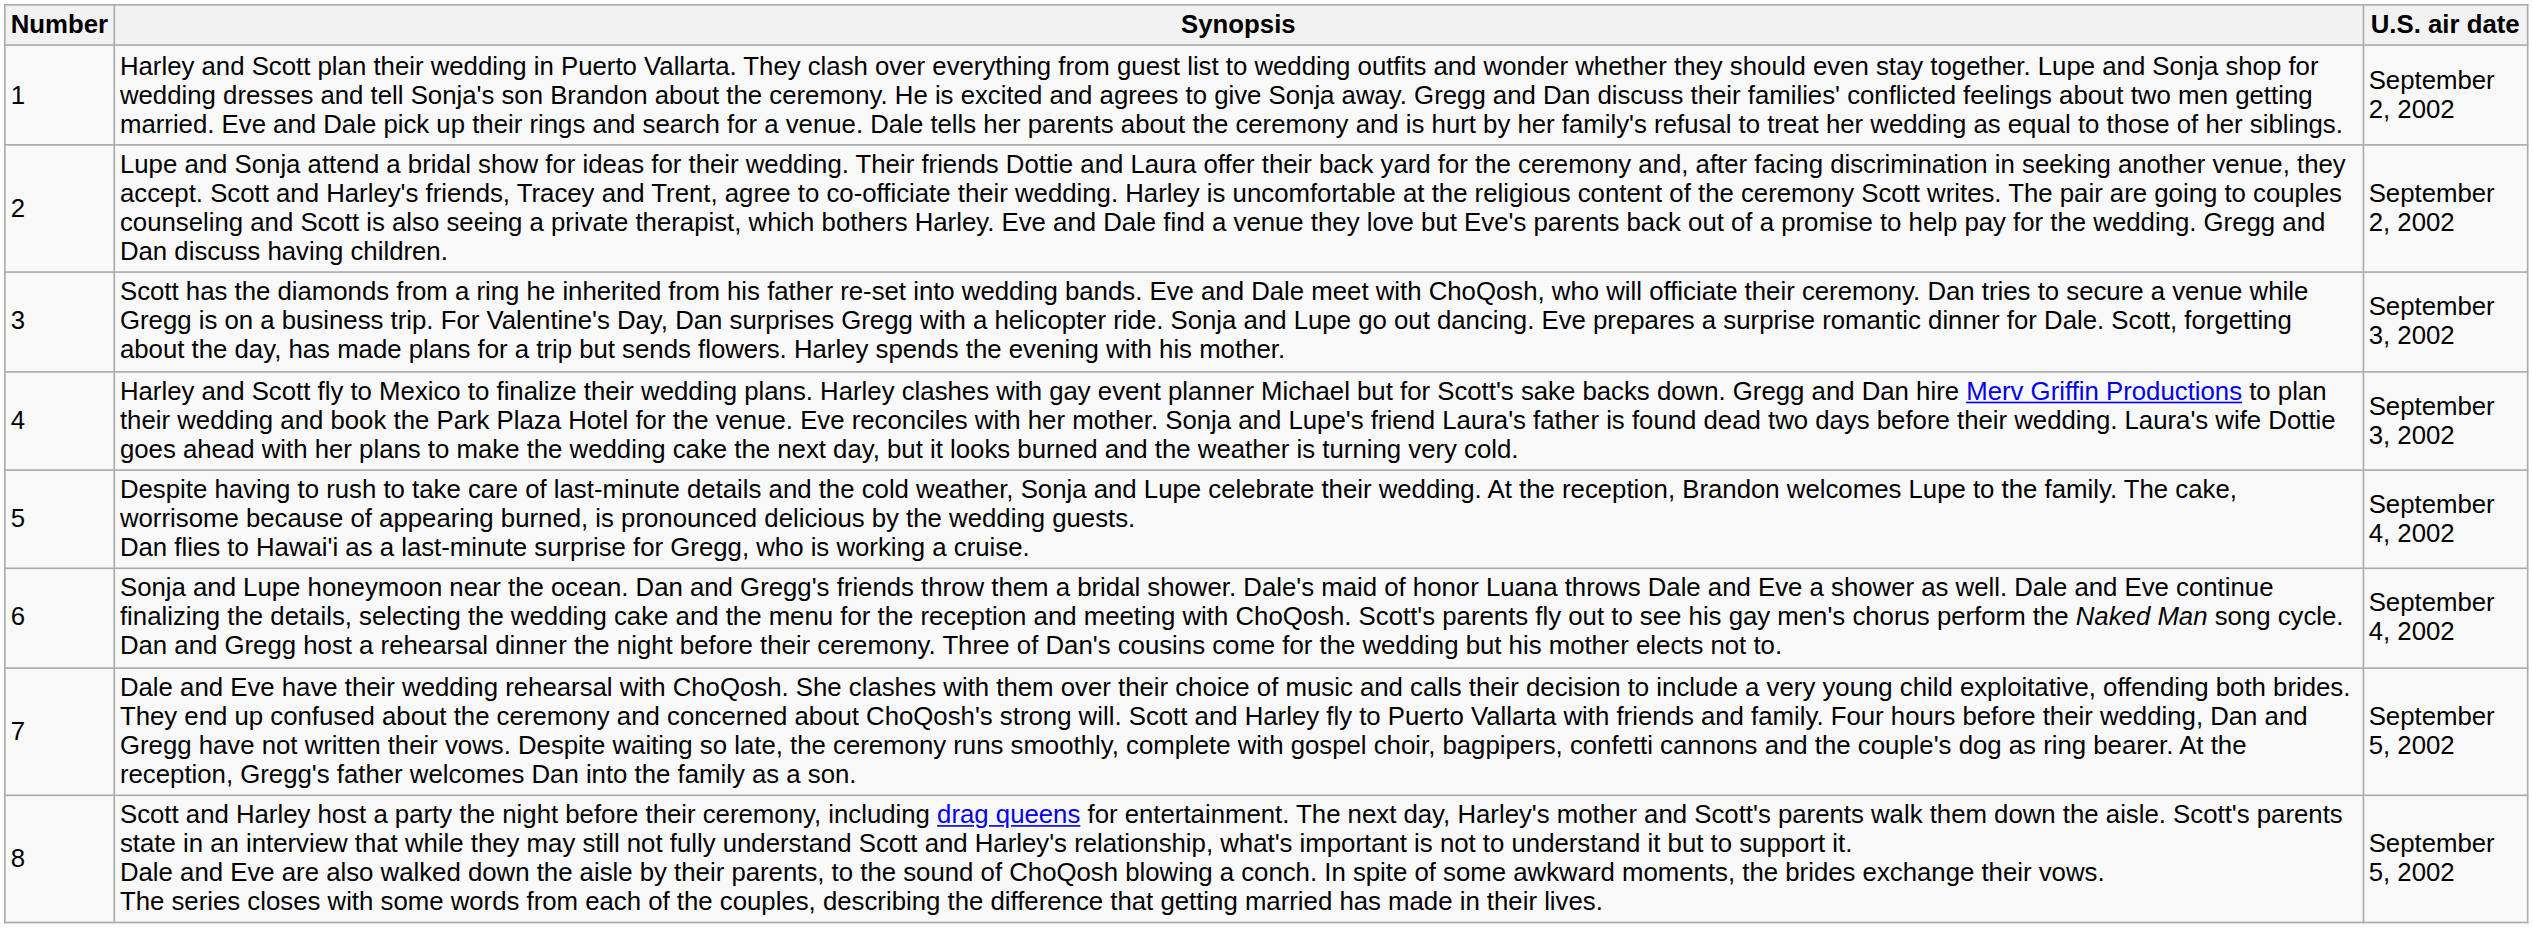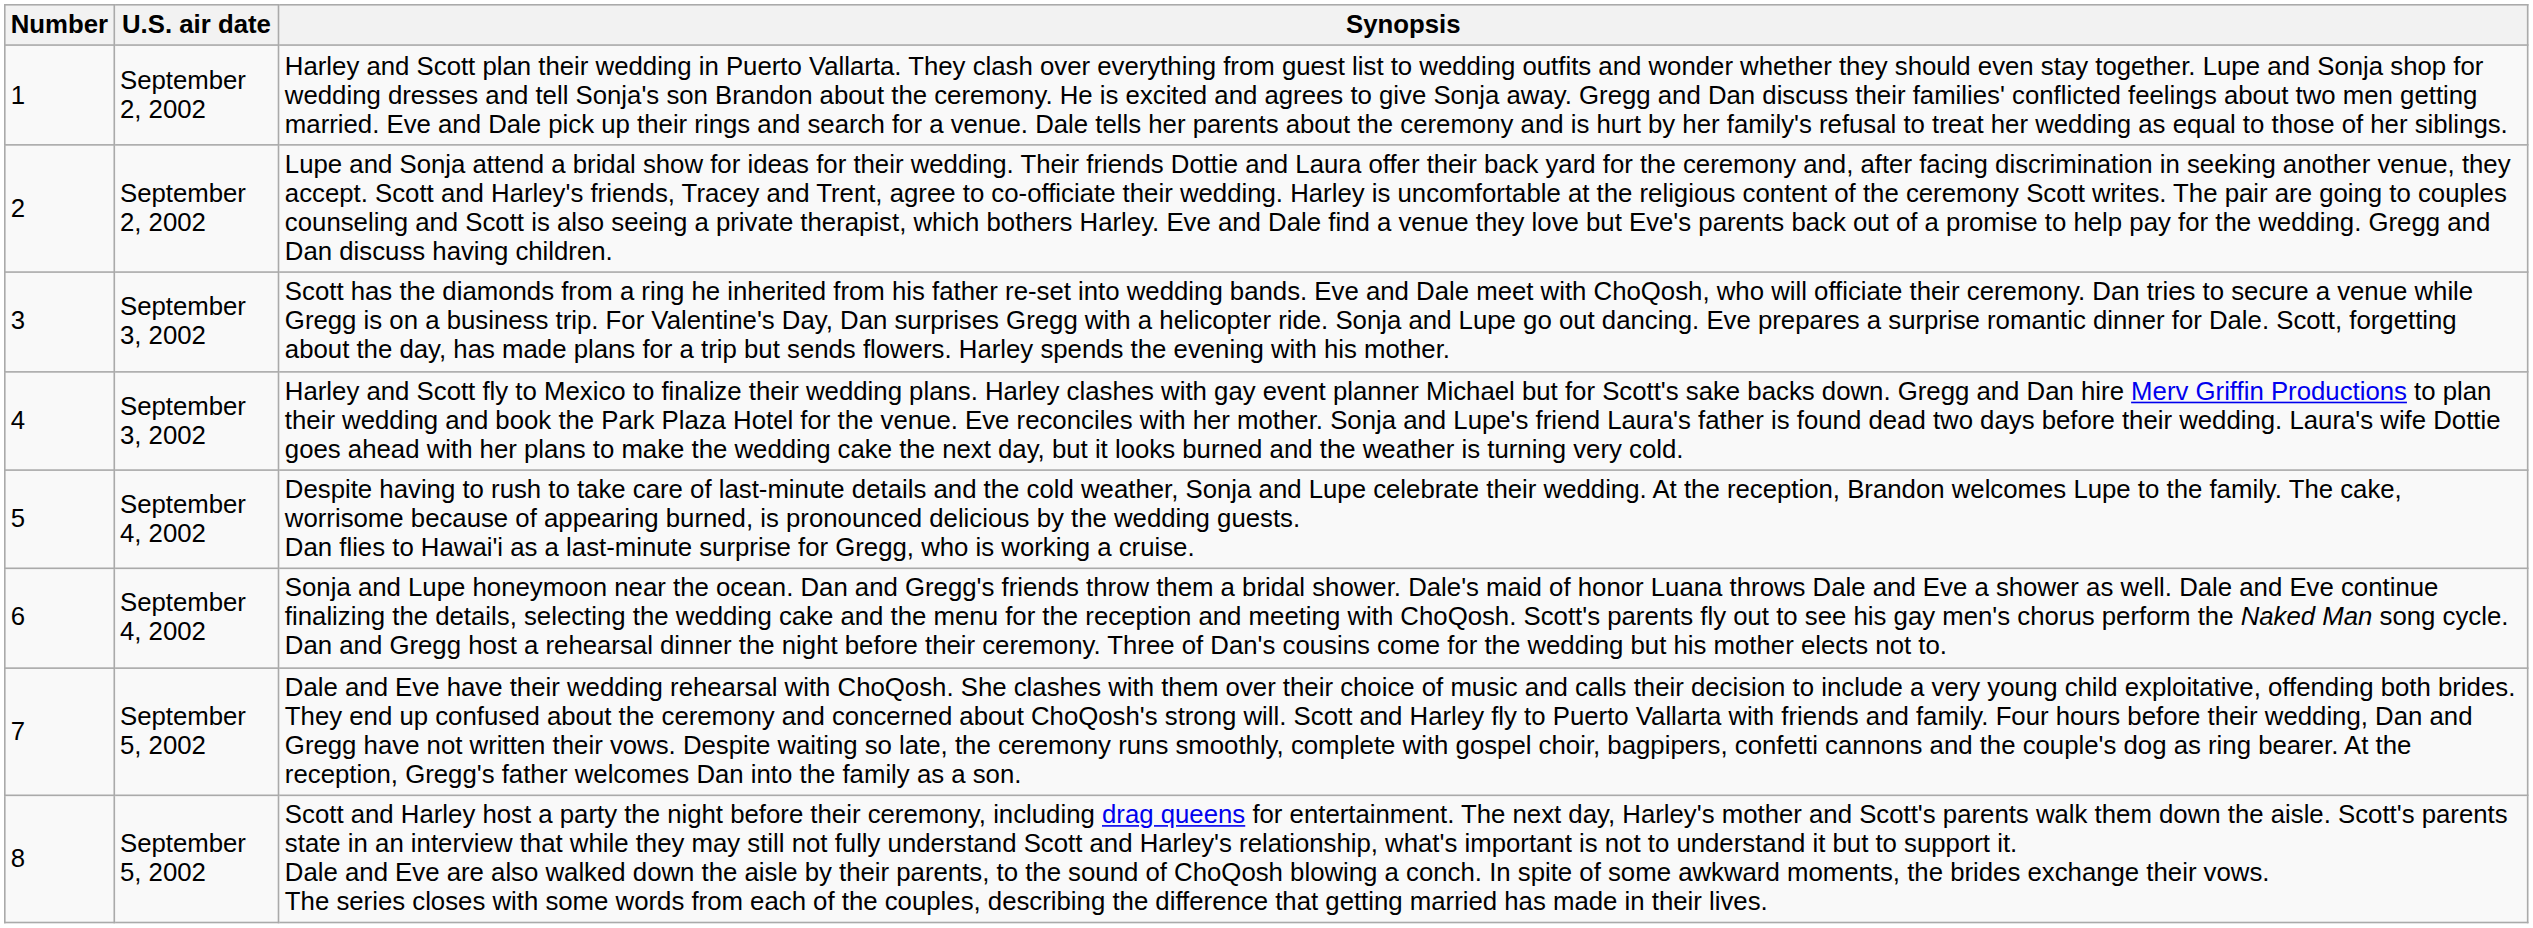columns swapped: (2445, 24) <-> (1238, 24)
